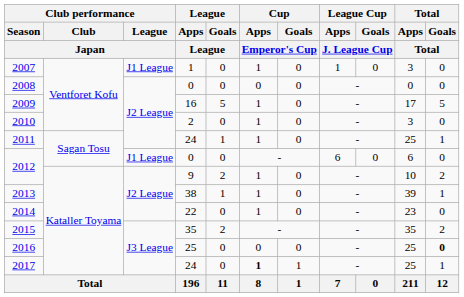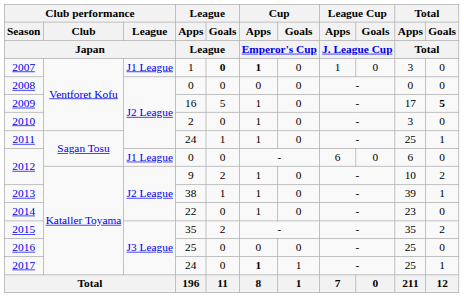(223, 67) normal -> (223, 67) bold
(258, 67) normal -> (258, 67) bold
(442, 103) normal -> (442, 103) bold
(442, 247) bold -> (442, 247) normal
